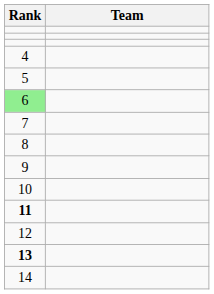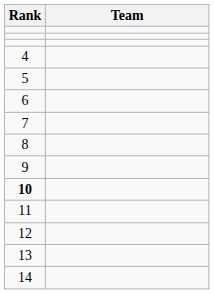(25, 101) lightgreen background -> (25, 101) no background
(25, 189) normal -> (25, 189) bold
(25, 211) bold -> (25, 211) normal
(25, 255) bold -> (25, 255) normal
